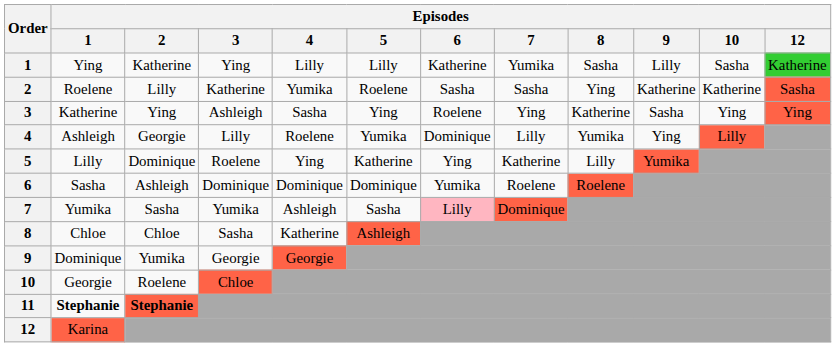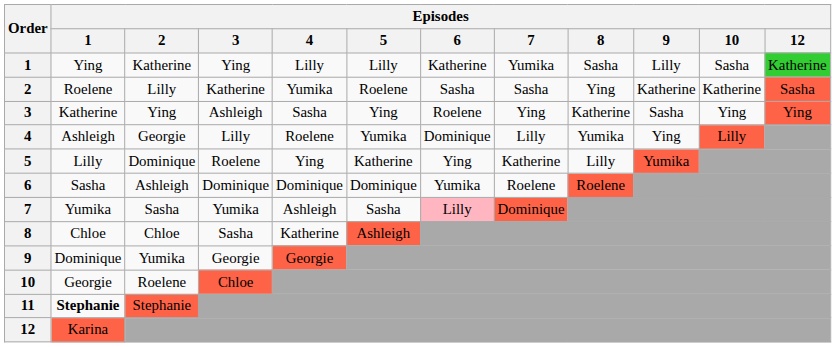(162, 305) bold -> (162, 305) normal
